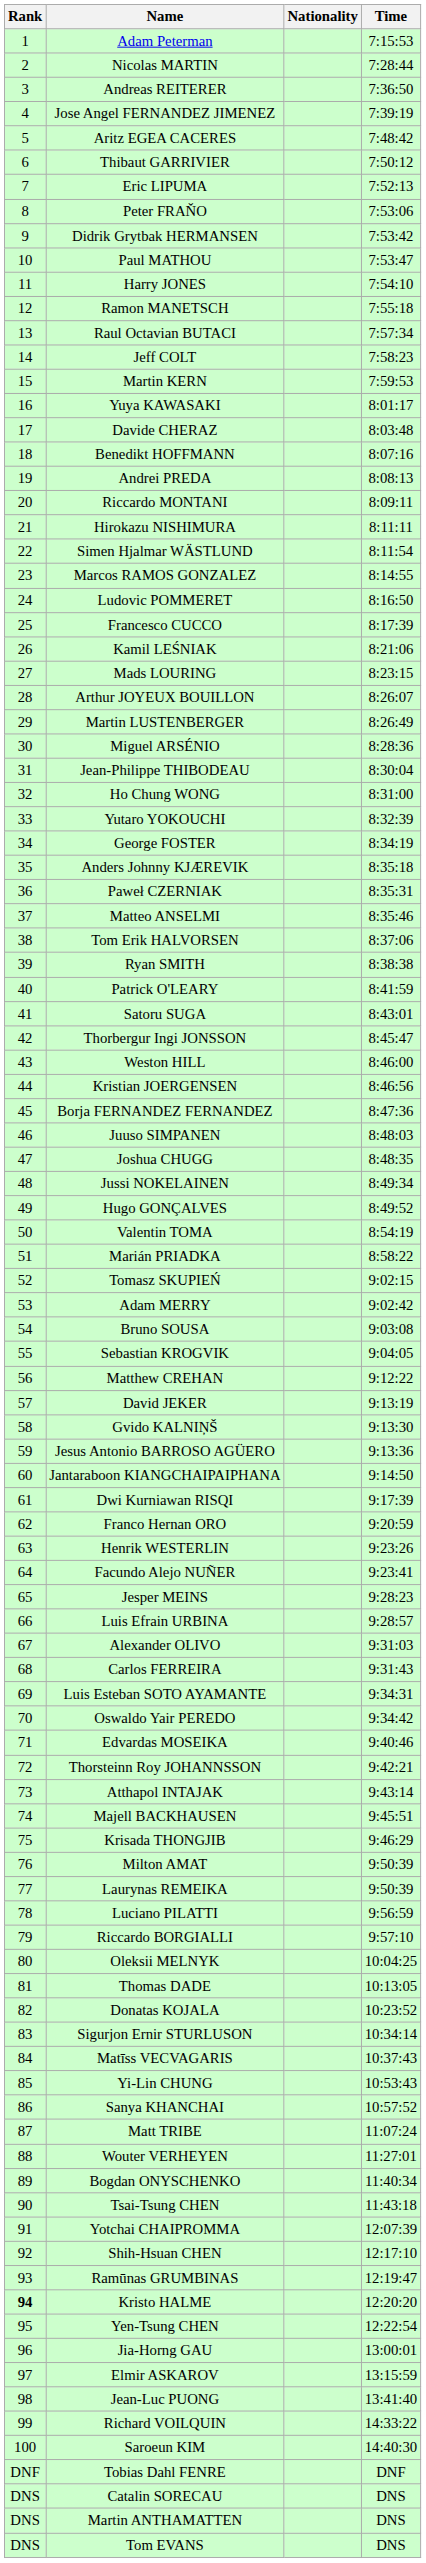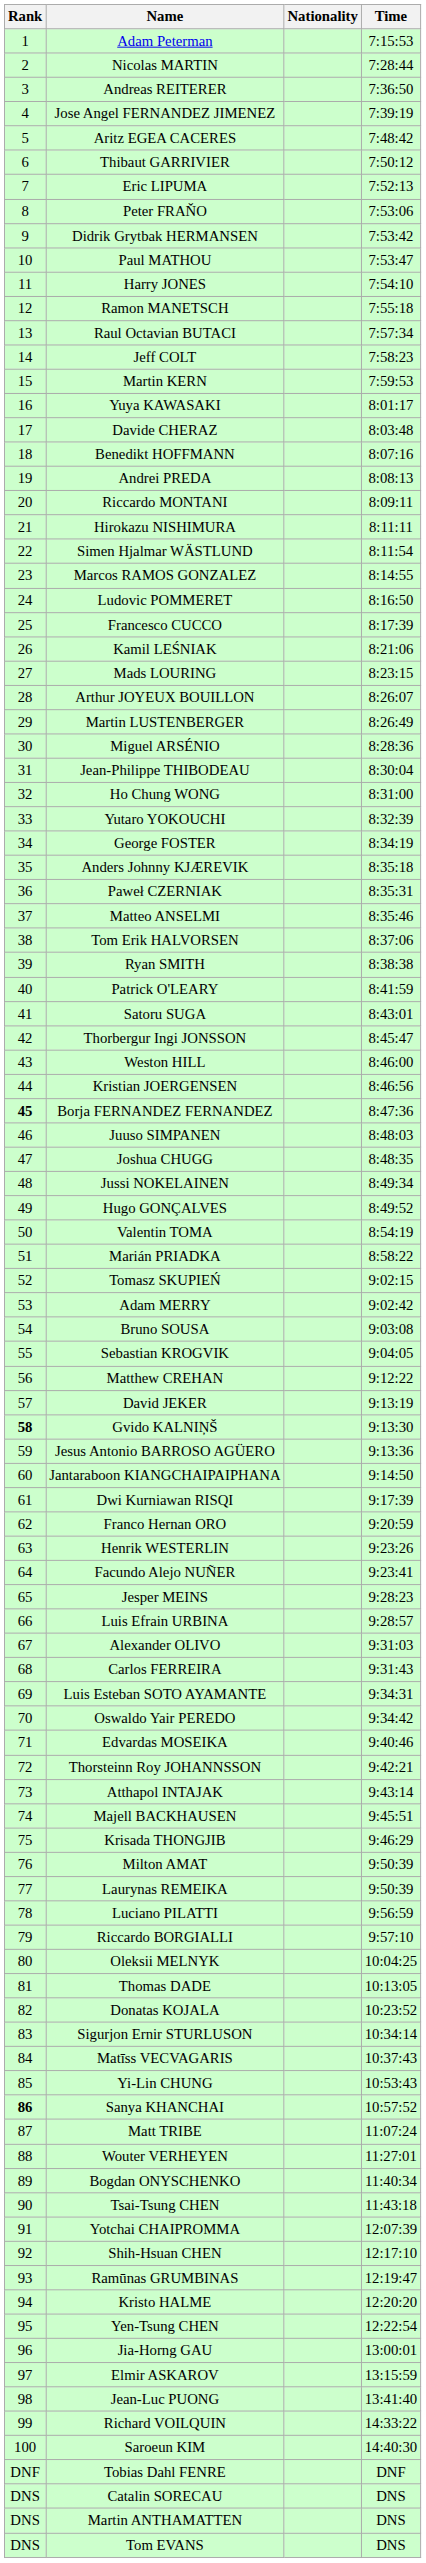(25, 1110) normal -> (25, 1110) bold
(25, 1426) normal -> (25, 1426) bold
(25, 2107) normal -> (25, 2107) bold
(25, 2302) bold -> (25, 2302) normal
